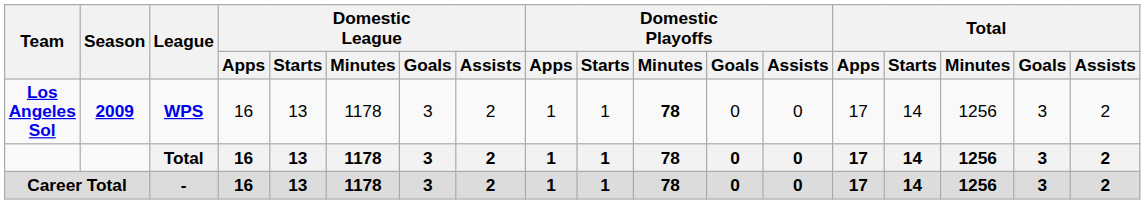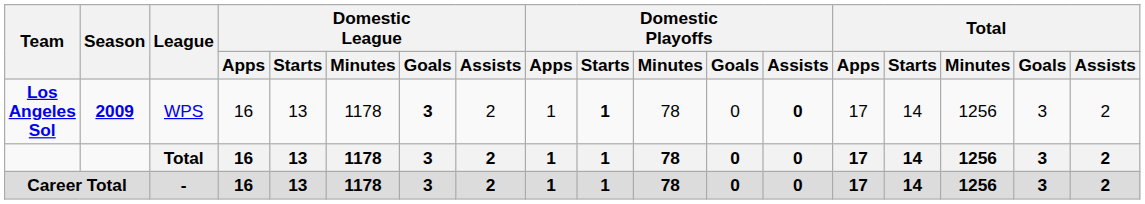(184, 112) bold -> (184, 112) normal
(428, 112) normal -> (428, 112) bold
(605, 112) normal -> (605, 112) bold
(670, 112) bold -> (670, 112) normal
(798, 112) normal -> (798, 112) bold
